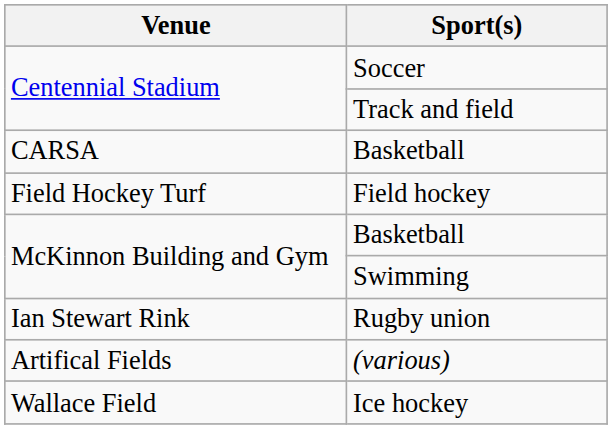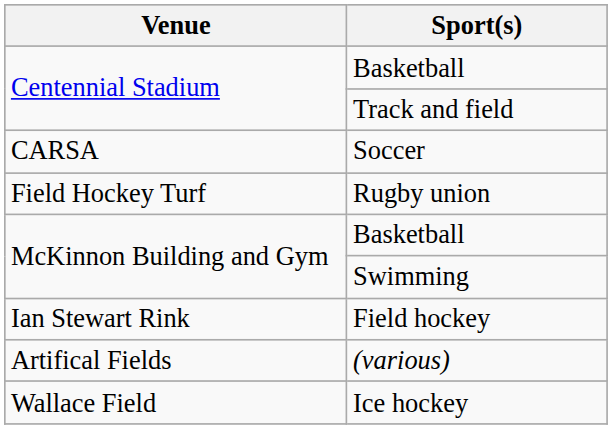(389, 67) Soccer -> (409, 67) Basketball
(409, 151) Basketball -> (389, 151) Soccer
(422, 192) Field hockey -> (422, 192) Rugby union
(422, 318) Rugby union -> (422, 318) Field hockey
